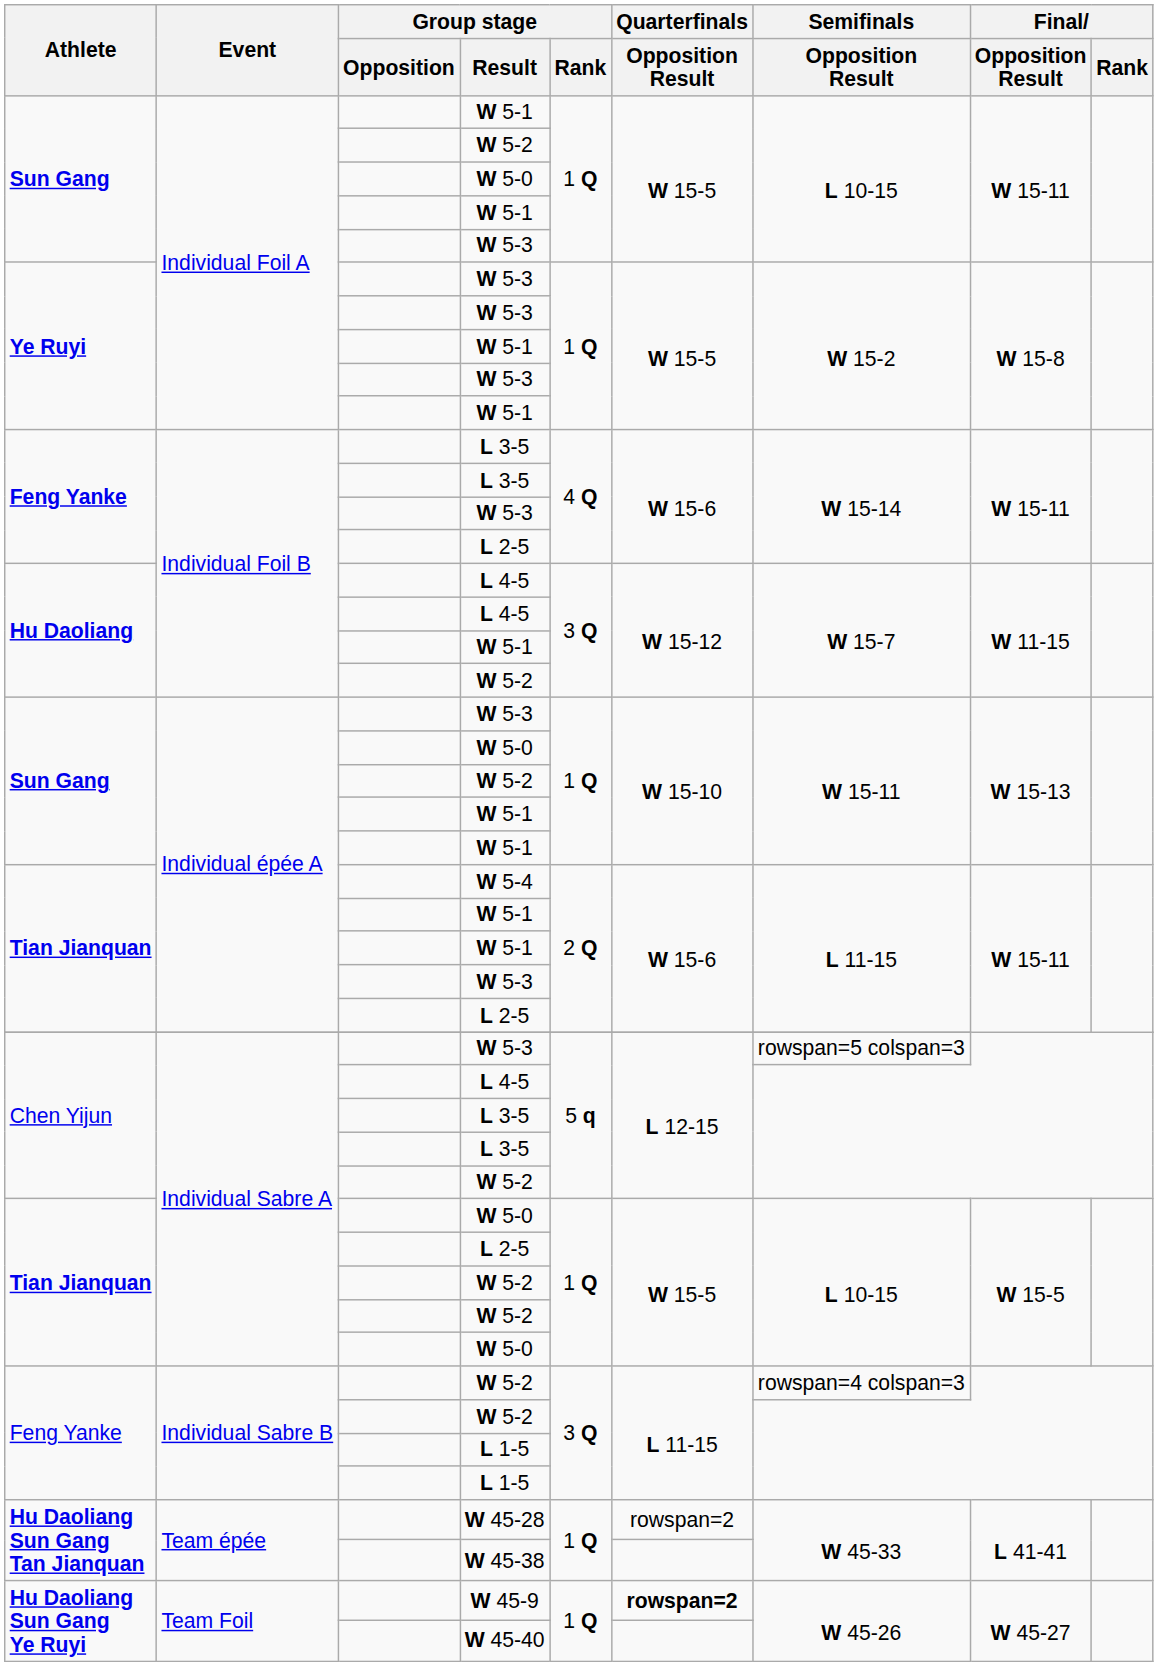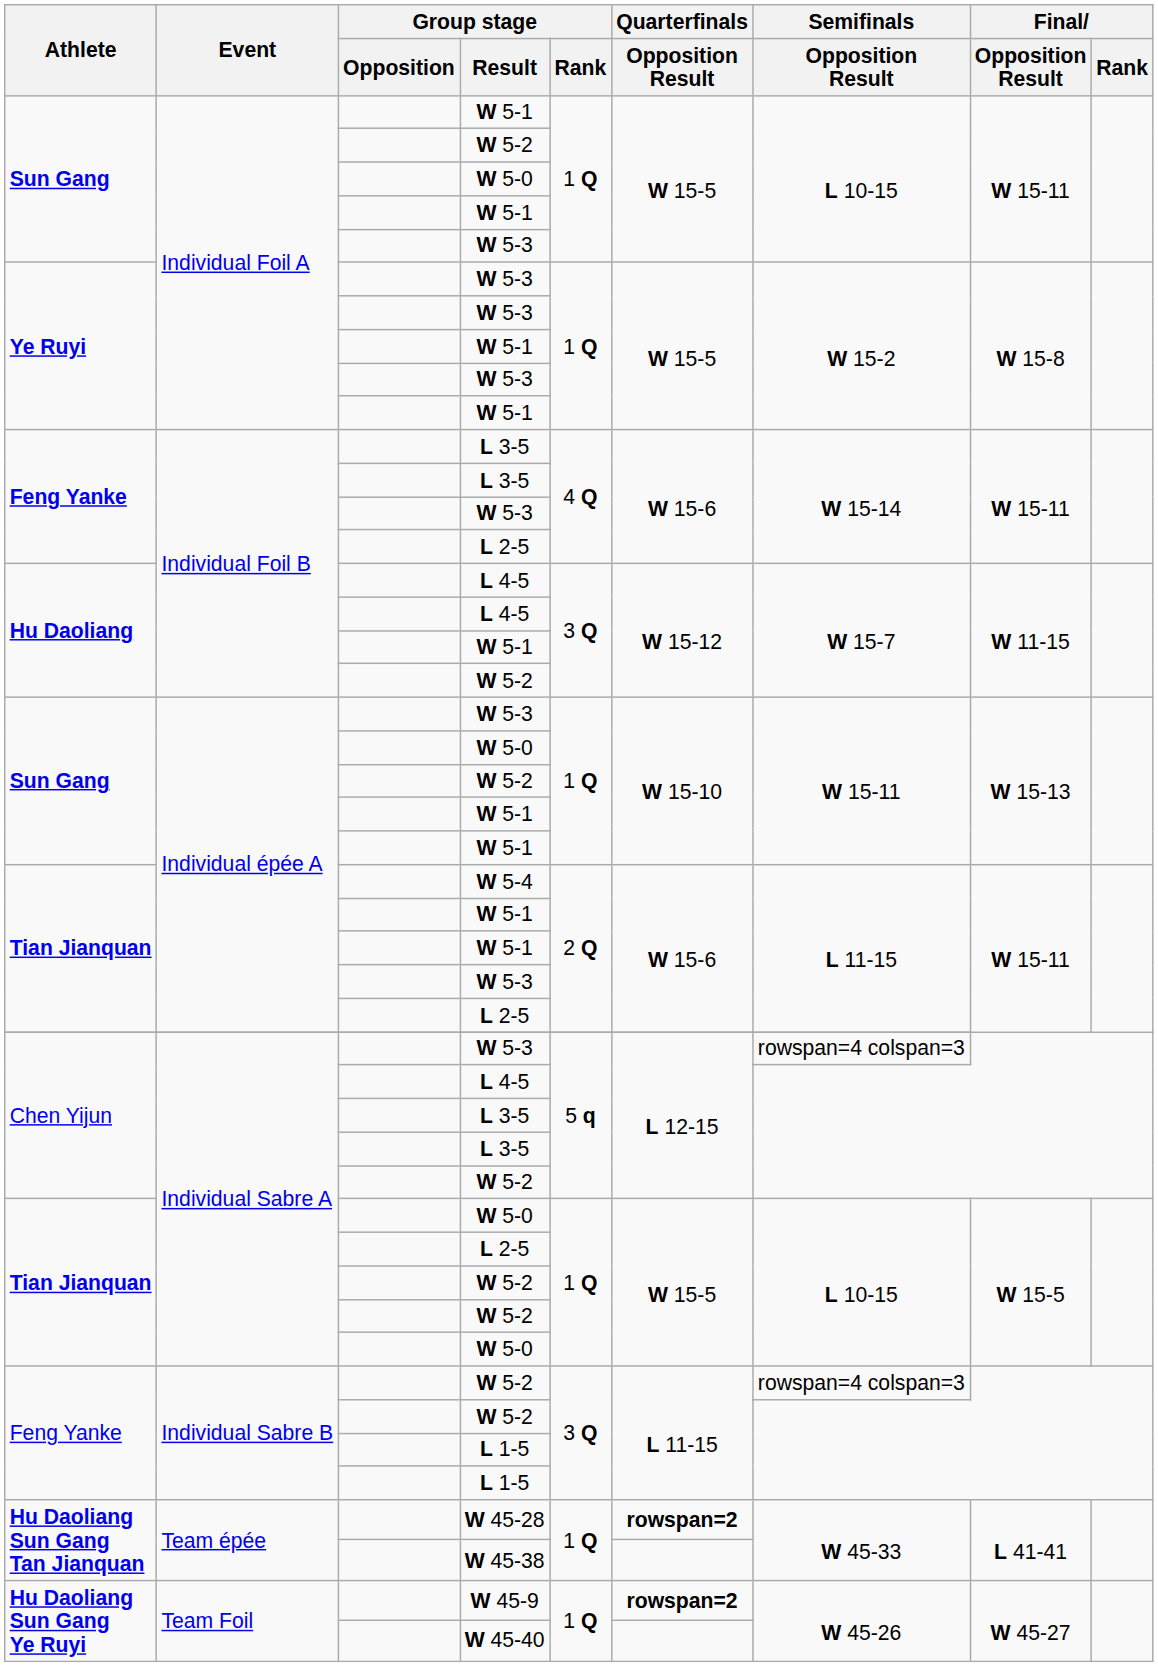(861, 1049) rowspan=5 colspan=3 -> (861, 1049) rowspan=4 colspan=3
(682, 1520) normal -> (682, 1520) bold
